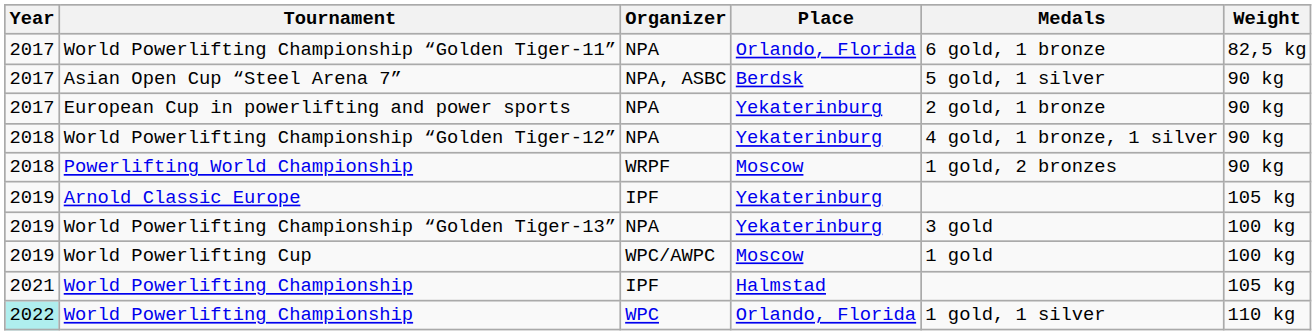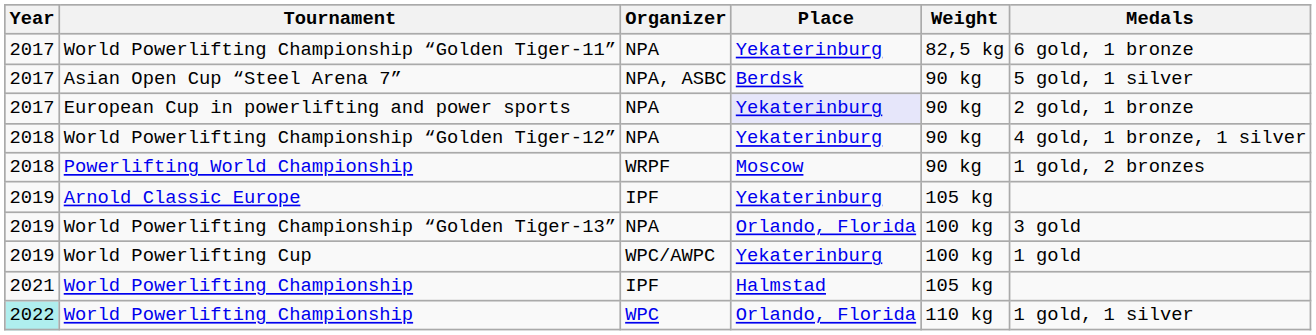columns swapped: (1267, 20) <-> (1072, 20)
(826, 49) Orlando, Florida -> (809, 49) Yekaterinburg
(809, 108) no background -> (809, 108) lavender background
(809, 227) Yekaterinburg -> (826, 227) Orlando, Florida
(770, 256) Moscow -> (809, 256) Yekaterinburg
